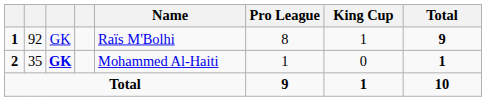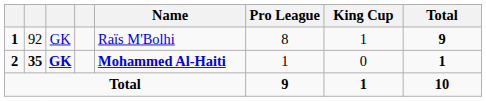(35, 61) normal -> (35, 61) bold
(158, 61) normal -> (162, 61) bold
